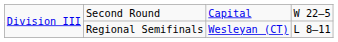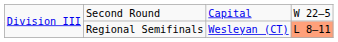(312, 30) no background -> (312, 30) lightsalmon background
